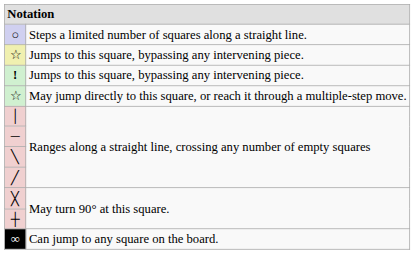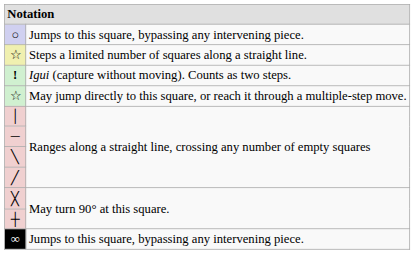(168, 34) Steps a limited number of squares along a straight line. -> (166, 34) Jumps to this square, bypassing any intervening piece.
(166, 55) Jumps to this square, bypassing any intervening piece. -> (168, 55) Steps a limited number of squares along a straight line.
(166, 75) Jumps to this square, bypassing any intervening piece. -> (160, 75) Igui (capture without moving). Counts as two steps.
(124, 238) Can jump to any square on the board. -> (166, 238) Jumps to this square, bypassing any intervening piece.
